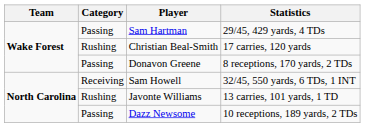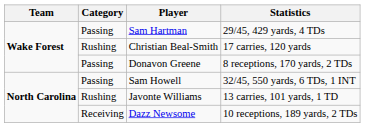(102, 80) Receiving -> (97, 80) Passing
(97, 113) Passing -> (102, 113) Receiving
